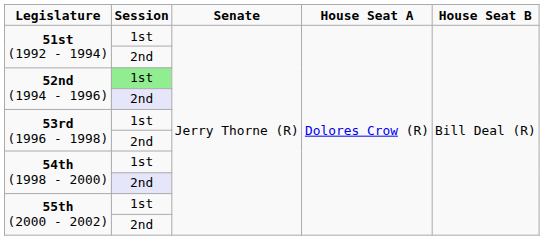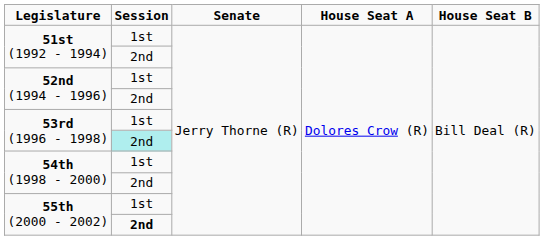(142, 78) lightgreen background -> (142, 78) no background
(142, 99) lavender background -> (142, 99) no background
(142, 141) no background -> (142, 141) paleturquoise background
(142, 183) lavender background -> (142, 183) no background
(142, 225) normal -> (142, 225) bold
